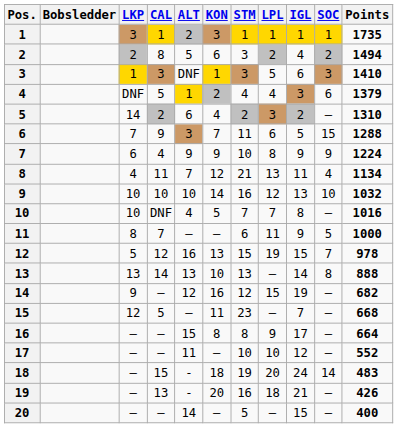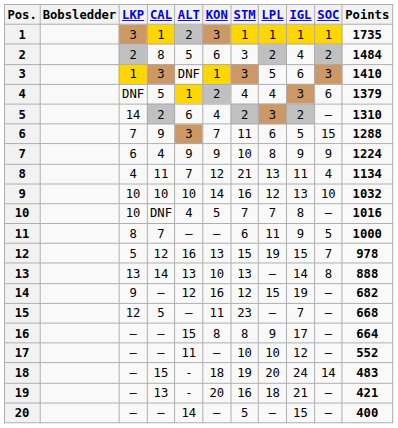(367, 54) 1494 -> (367, 54) 1484
(367, 393) 426 -> (367, 393) 421
